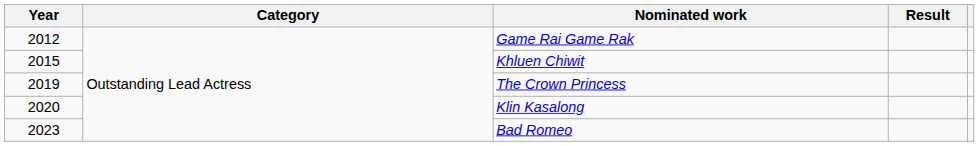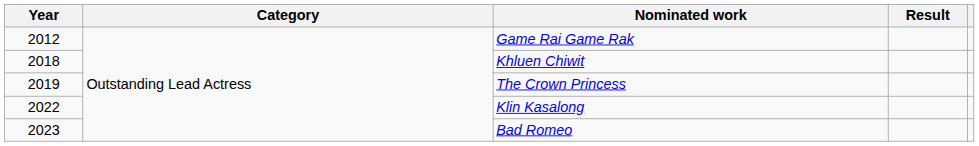(44, 61) 2015 -> (44, 61) 2018
(44, 107) 2020 -> (44, 107) 2022
